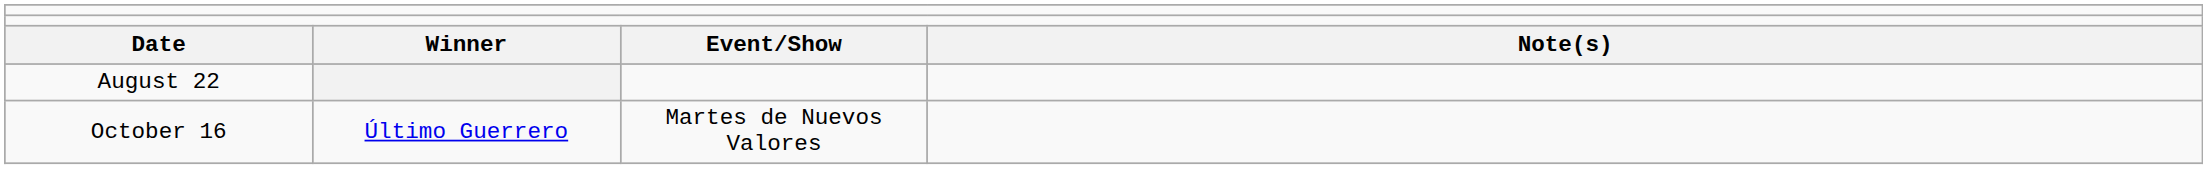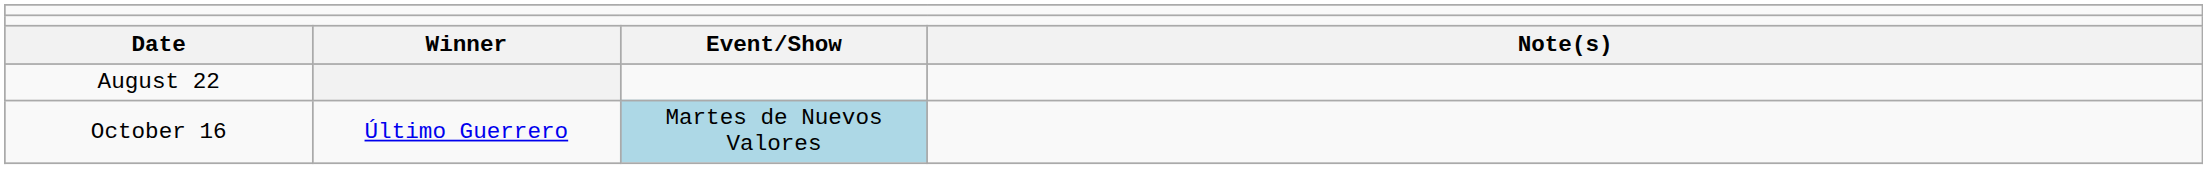(774, 132) no background -> (774, 132) lightblue background
